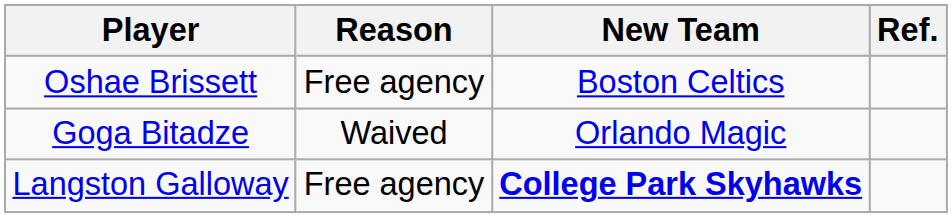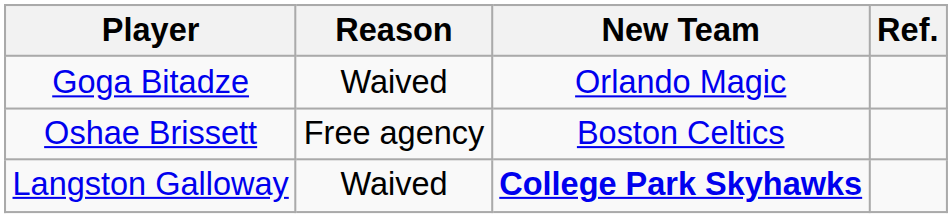rows swapped: (151, 81) <-> (151, 133)
(394, 184) Free agency -> (394, 184) Waived
